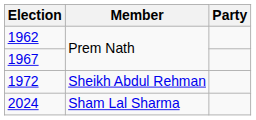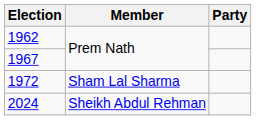(137, 81) Sheikh Abdul Rehman -> (124, 81) Sham Lal Sharma
(124, 103) Sham Lal Sharma -> (137, 103) Sheikh Abdul Rehman
